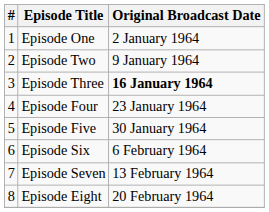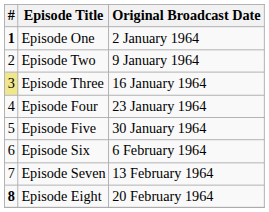(11, 38) normal -> (11, 38) bold
(11, 83) no background -> (11, 83) khaki background
(162, 83) bold -> (159, 83) normal
(11, 196) normal -> (11, 196) bold
